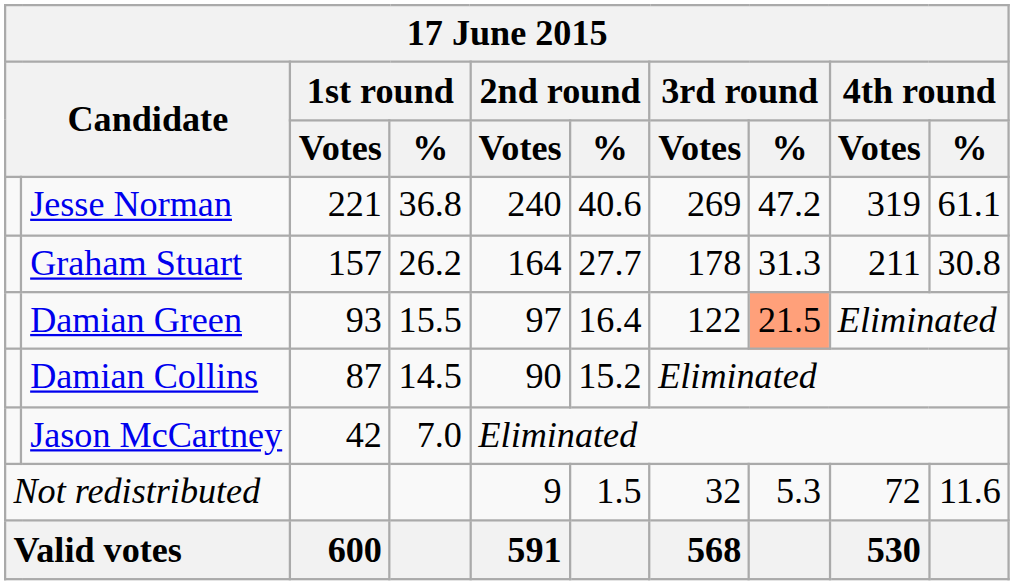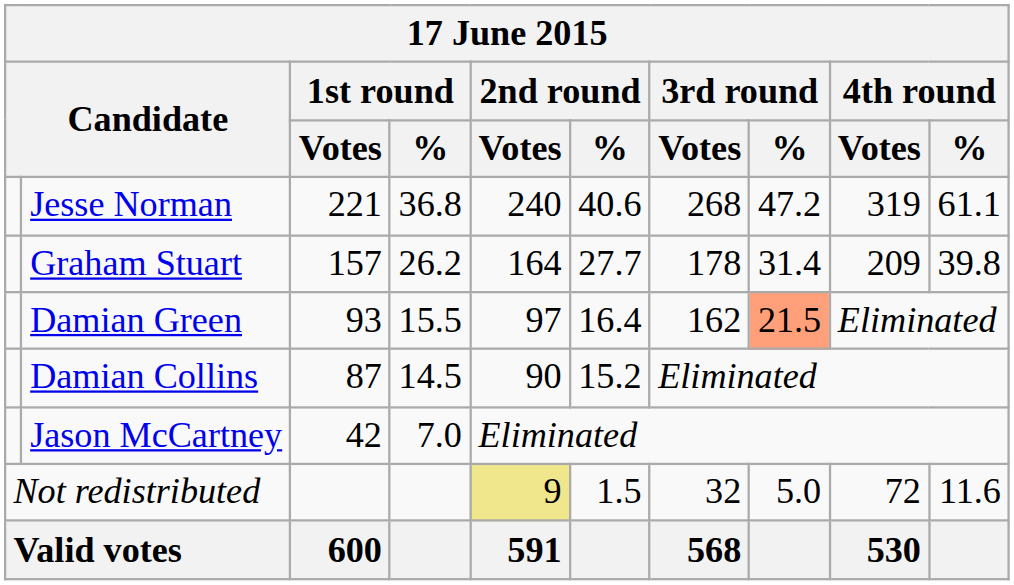(714, 205) 269 -> (714, 205) 268
(790, 262) 31.3 -> (790, 262) 31.4
(894, 262) 211 -> (894, 262) 209
(969, 262) 30.8 -> (969, 262) 39.8
(714, 319) 122 -> (714, 319) 162
(553, 491) no background -> (553, 491) khaki background
(799, 491) 5.3 -> (799, 491) 5.0
